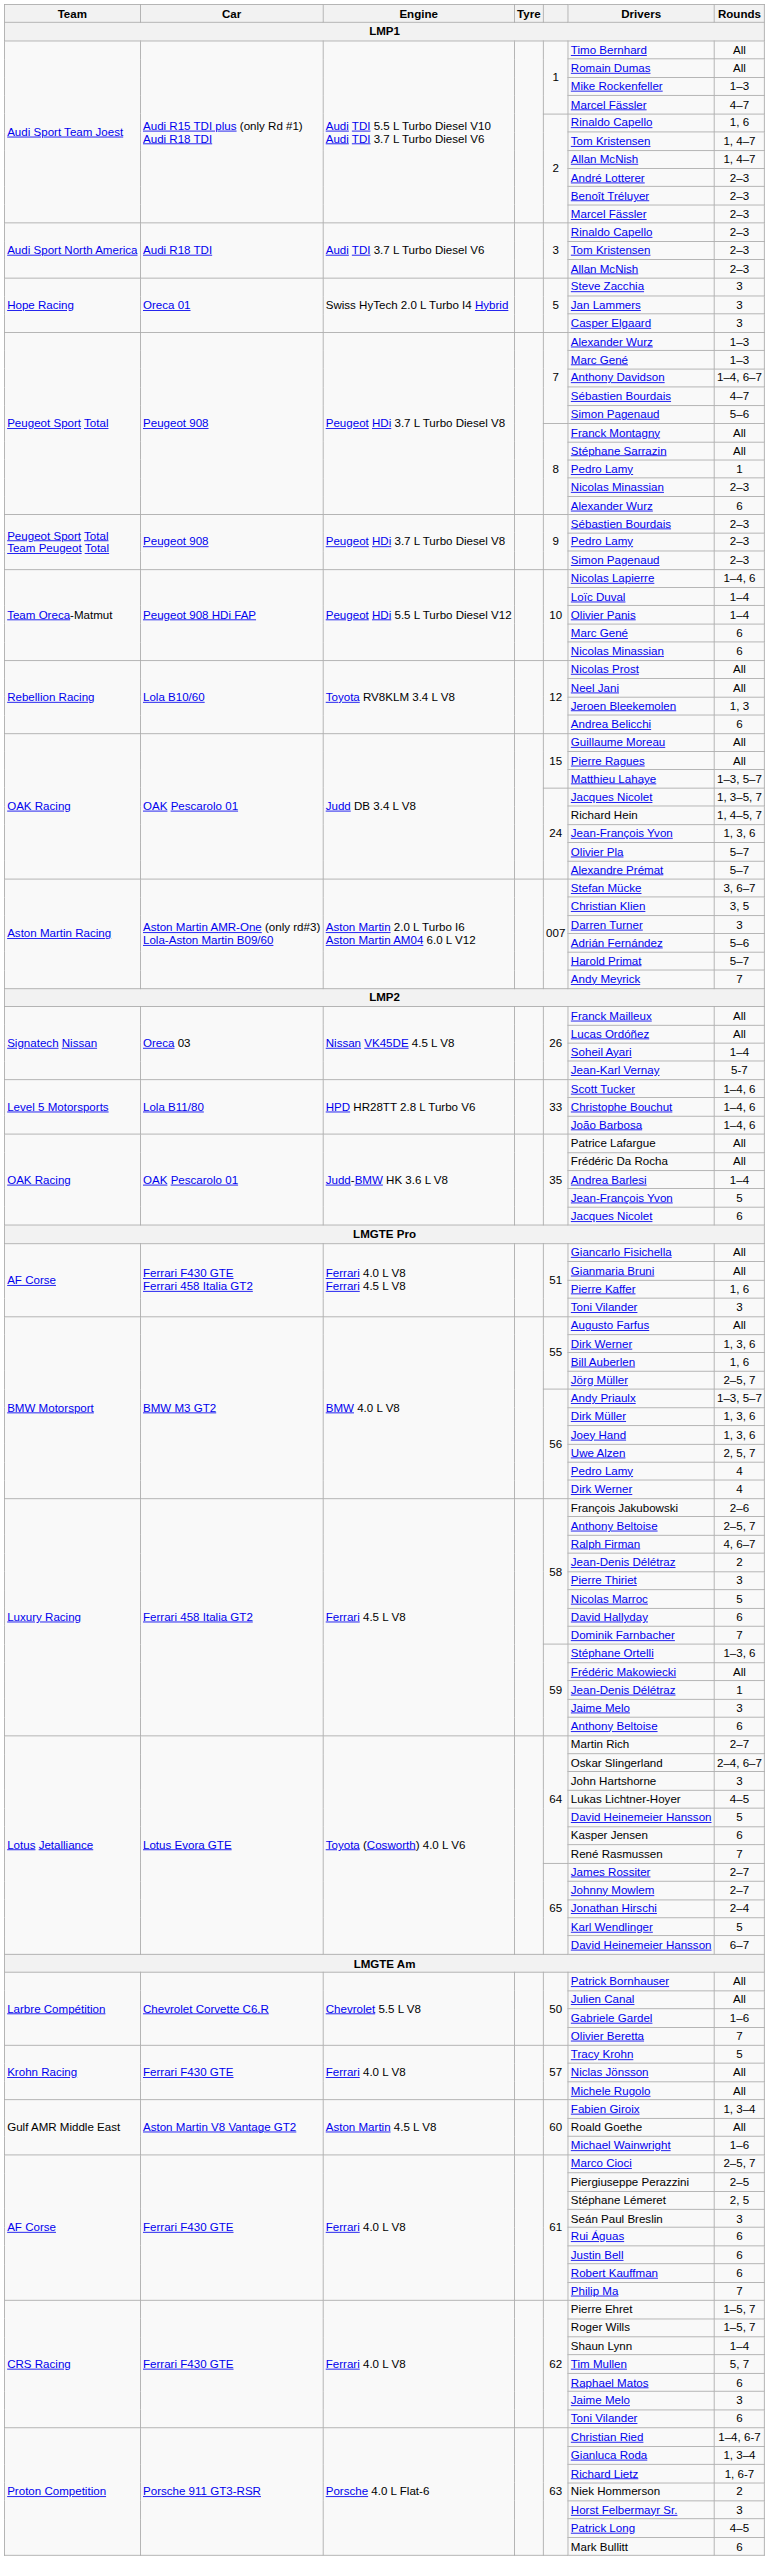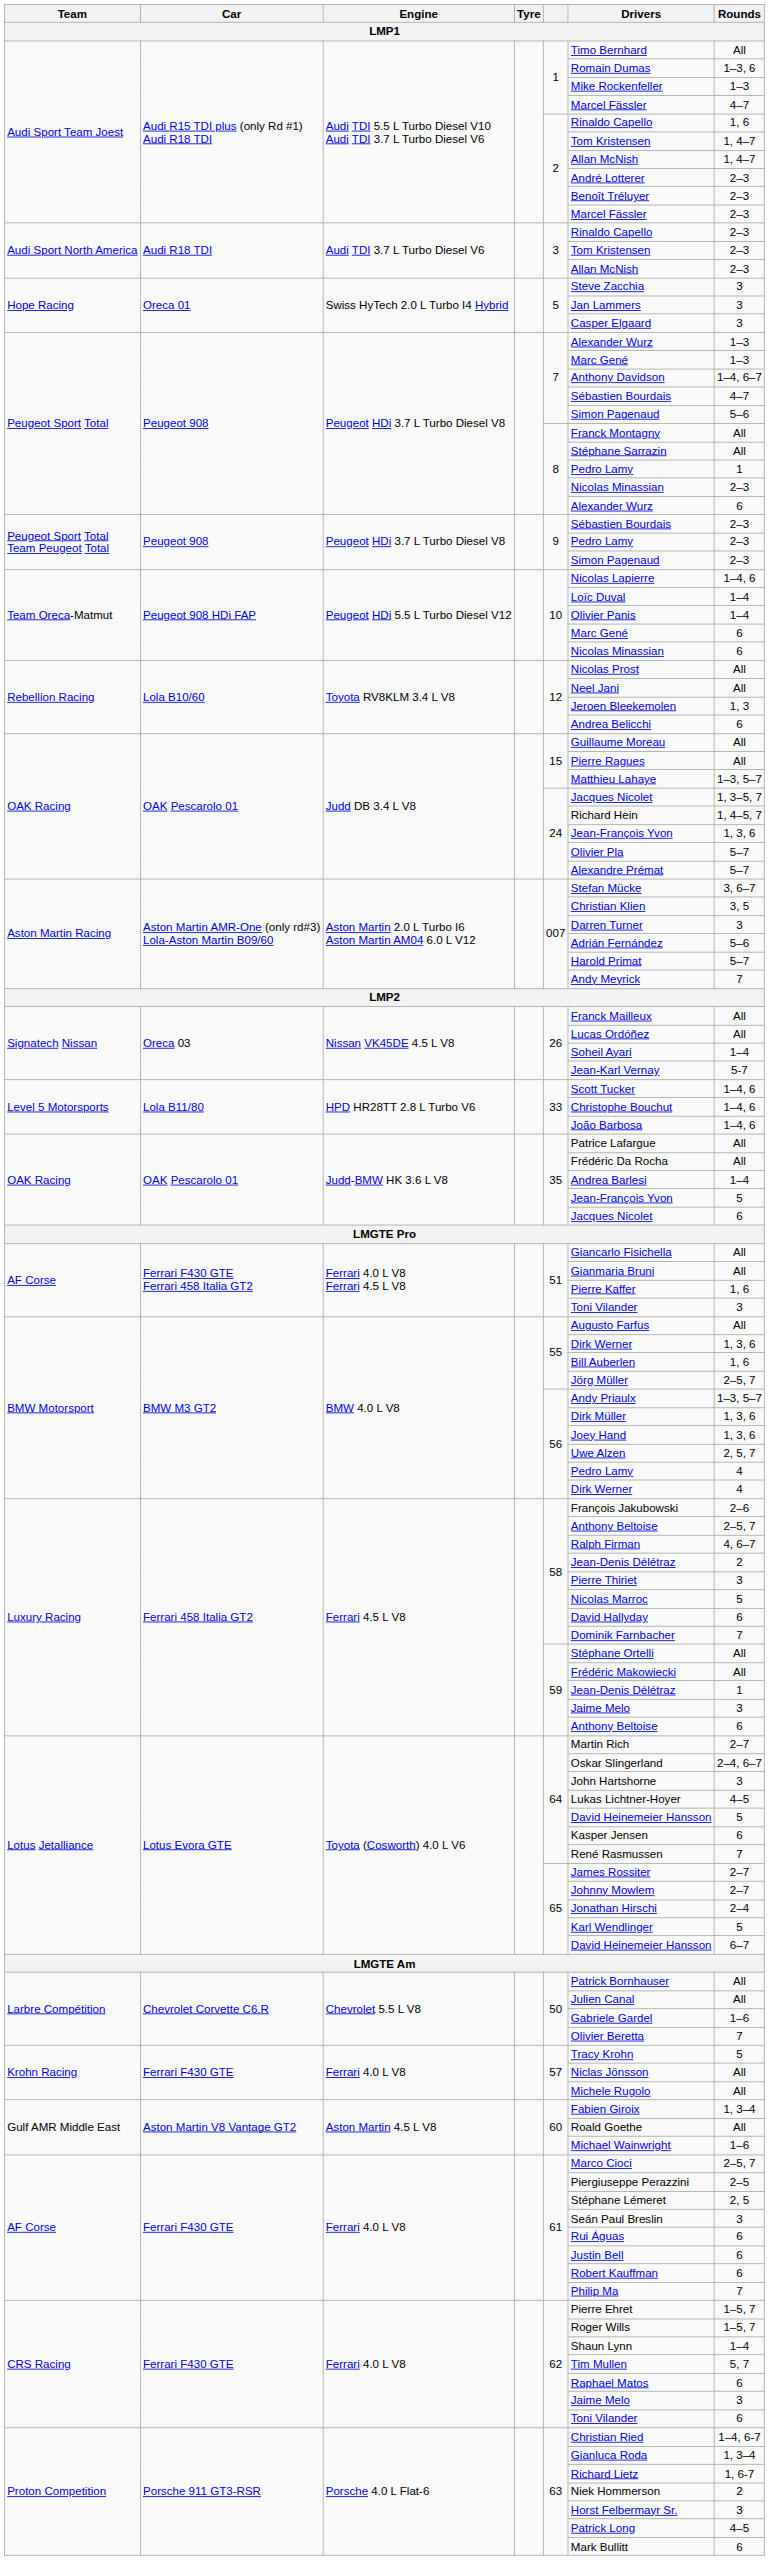(739, 68) All -> (739, 68) 1–3, 6
(739, 1653) 1–3, 6 -> (739, 1653) All
